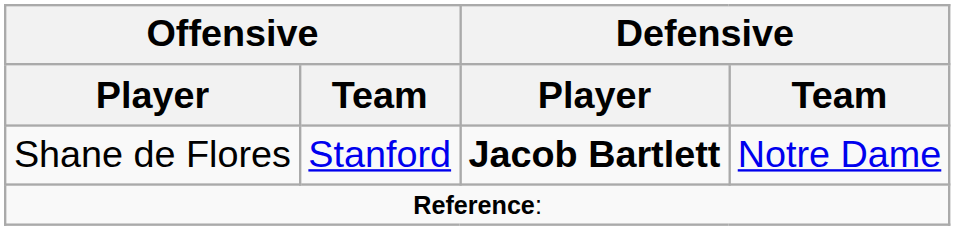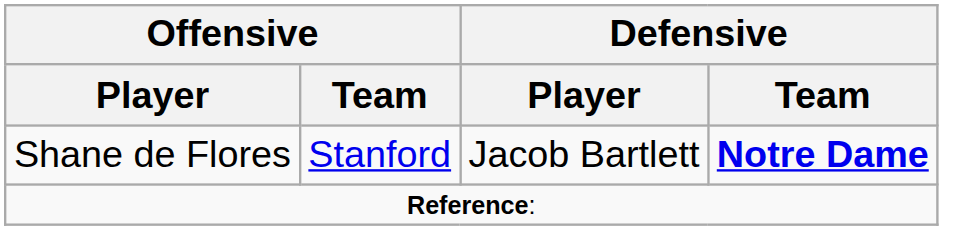(594, 154) bold -> (584, 154) normal
(840, 154) normal -> (823, 154) bold
